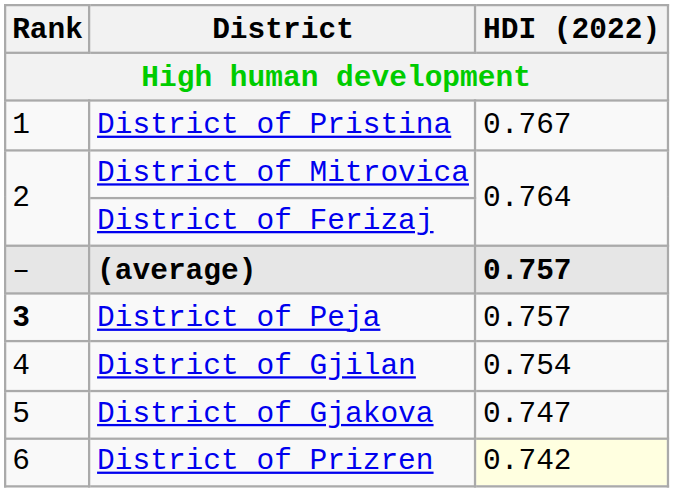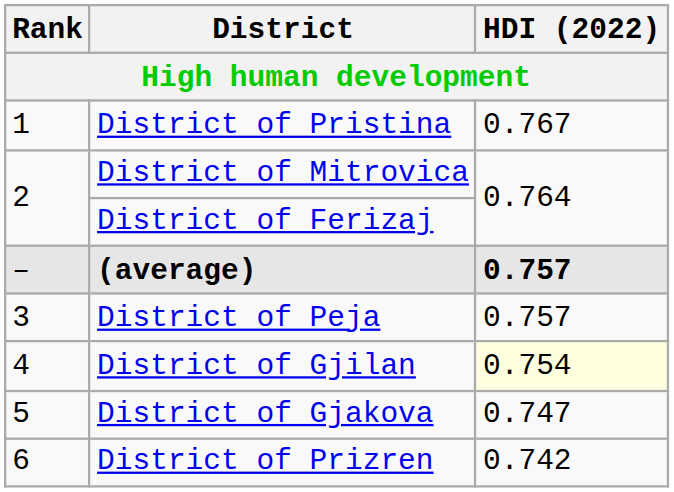(21, 318) bold -> (21, 318) normal
(527, 366) no background -> (527, 366) lightyellow background
(527, 462) lightyellow background -> (527, 462) no background
